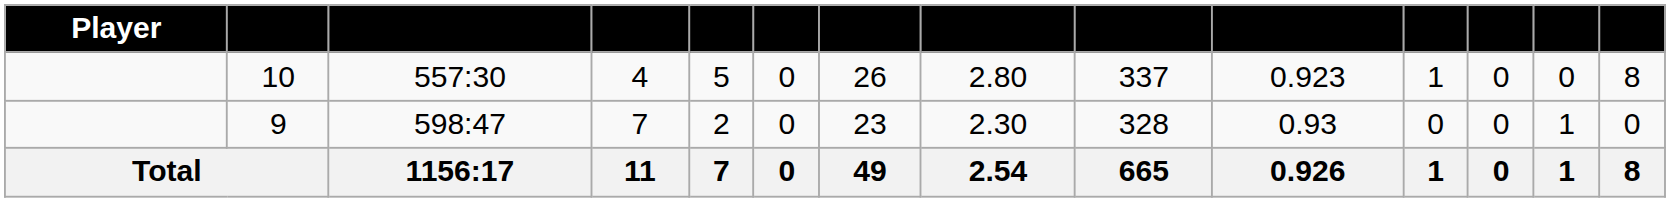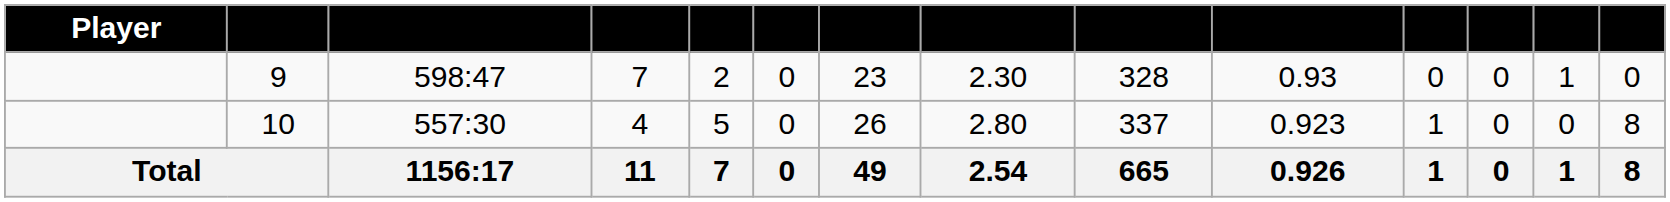rows swapped: (278, 123) <-> (278, 76)
